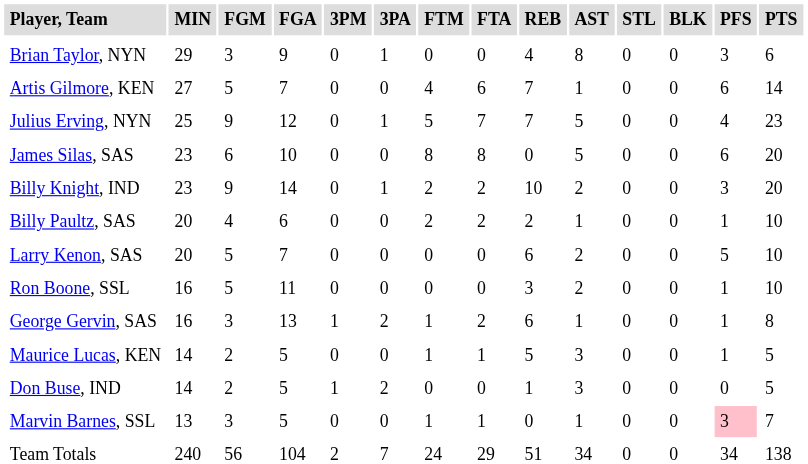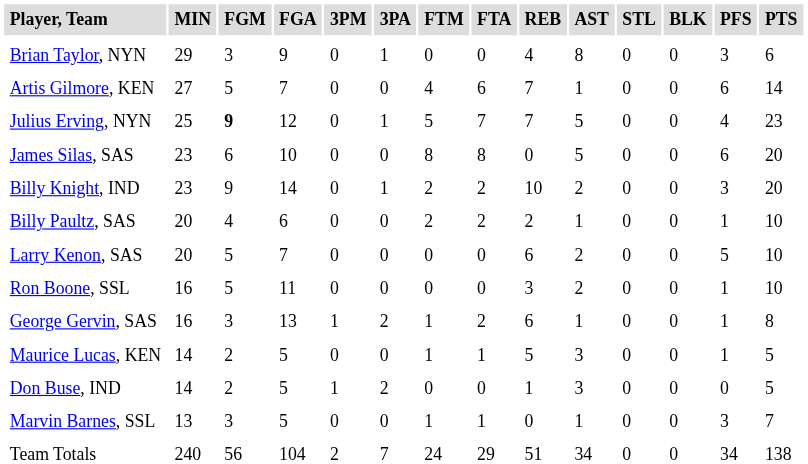(229, 121) normal -> (229, 121) bold
(724, 421) pink background -> (724, 421) no background
